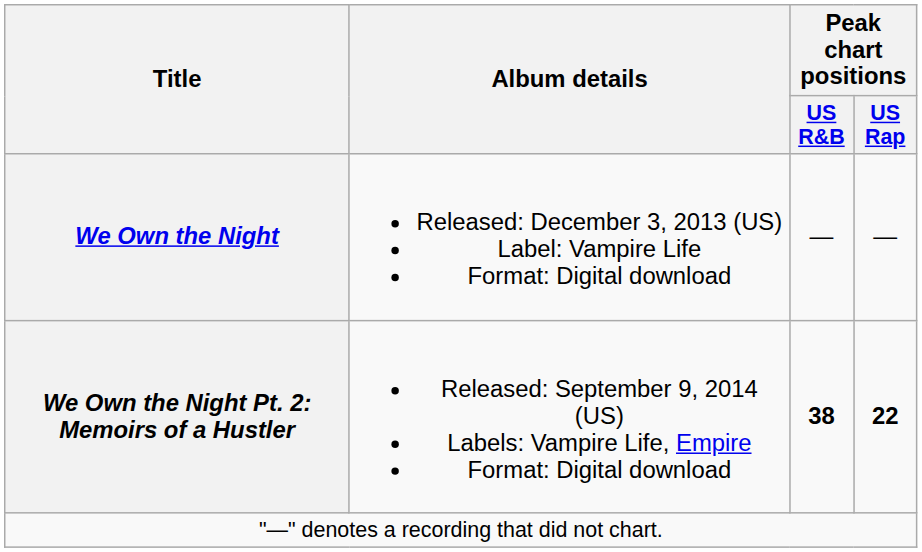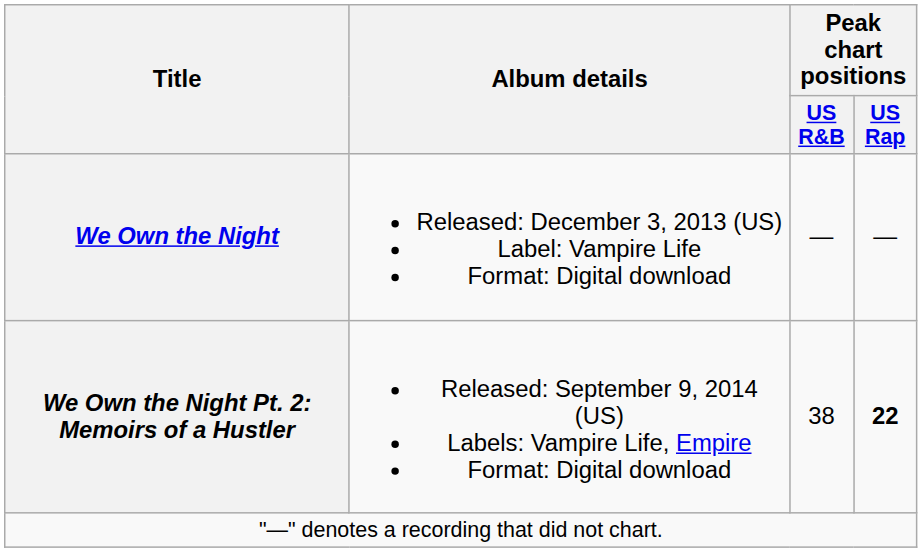(821, 416) bold -> (821, 416) normal
